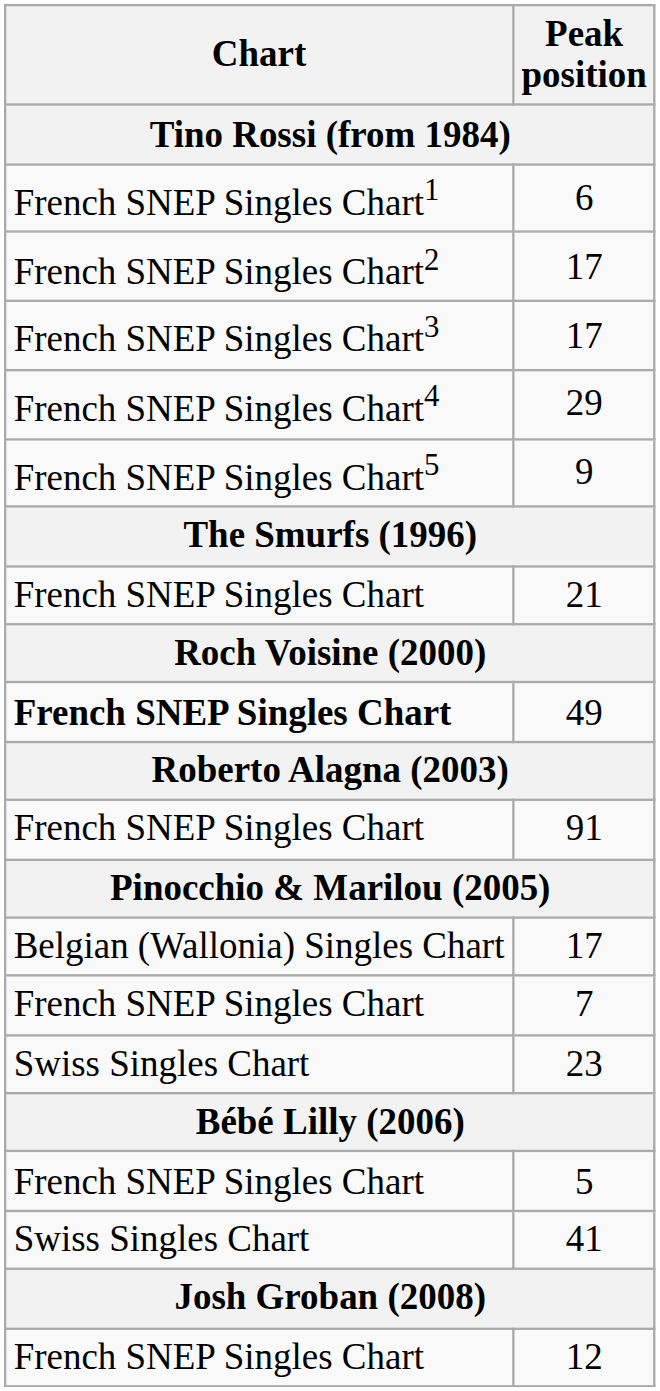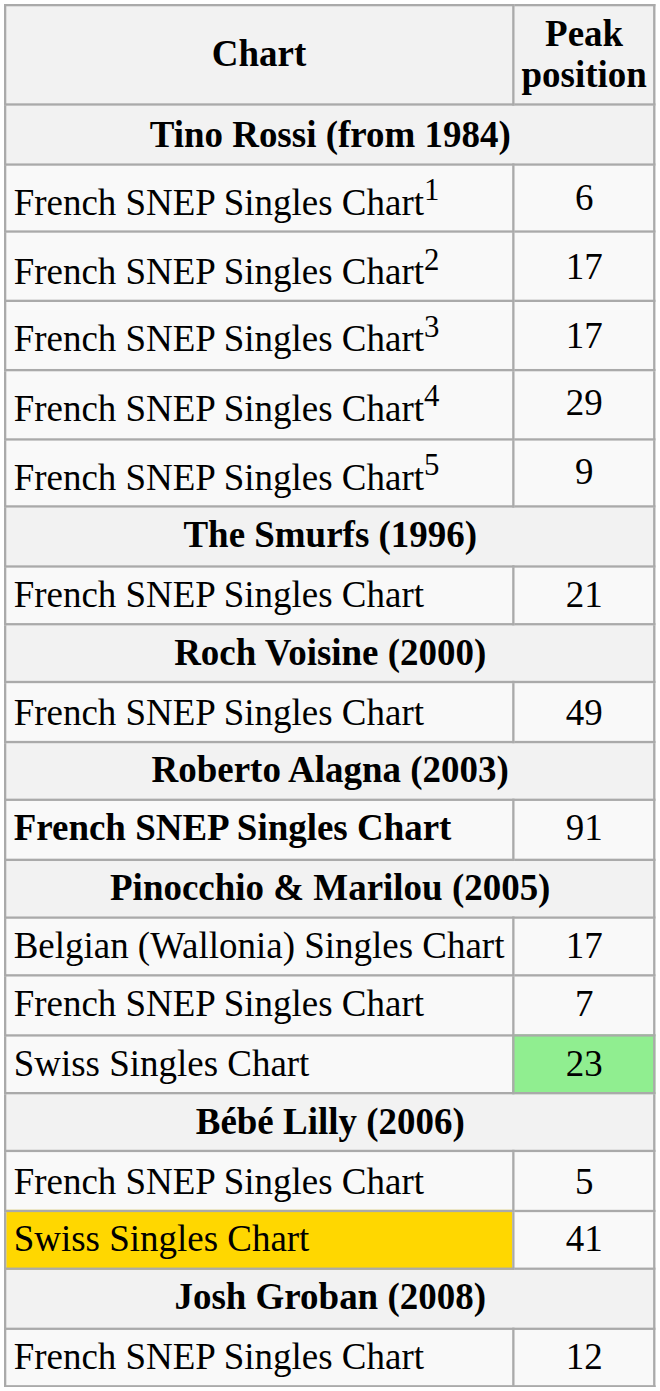(233, 711) bold -> (219, 711) normal
(219, 828) normal -> (233, 828) bold
(584, 1063) no background -> (584, 1063) lightgreen background
(162, 1239) no background -> (162, 1239) gold background
